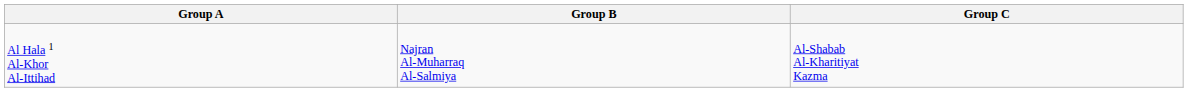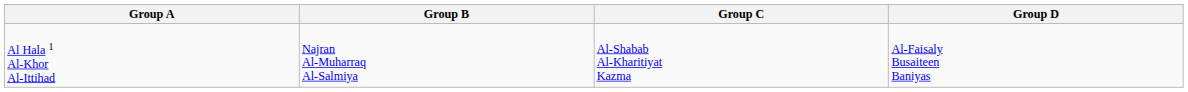+ column: (1036, 14)
